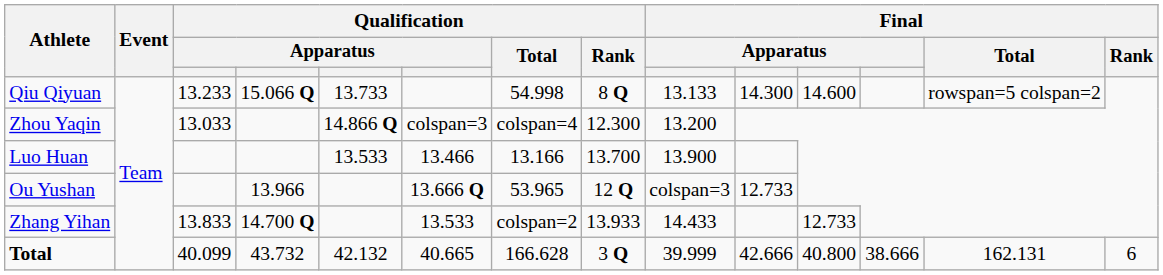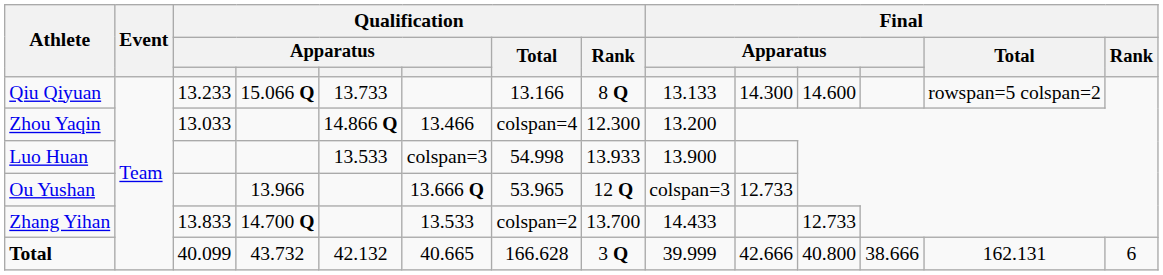(537, 92) 54.998 -> (537, 92) 13.166
(447, 124) colspan=3 -> (447, 124) 13.466
(447, 157) 13.466 -> (447, 157) colspan=3
(537, 157) 13.166 -> (537, 157) 54.998
(613, 157) 13.700 -> (613, 157) 13.933
(613, 221) 13.933 -> (613, 221) 13.700
